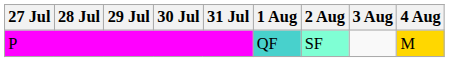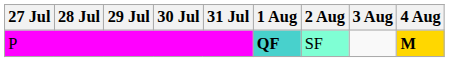(267, 43) normal -> (268, 43) bold
(408, 43) normal -> (408, 43) bold
